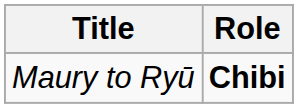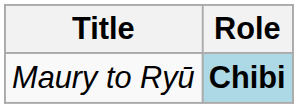(247, 77) no background -> (247, 77) lightblue background
